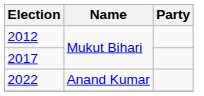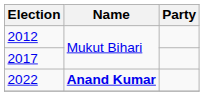(108, 79) normal -> (111, 79) bold
